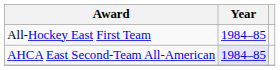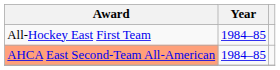(111, 55) no background -> (111, 55) lightsalmon background
(243, 55) lavender background -> (243, 55) no background
